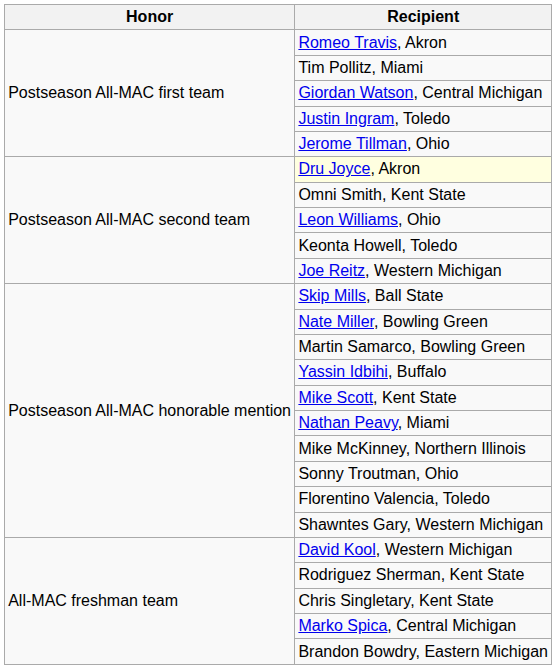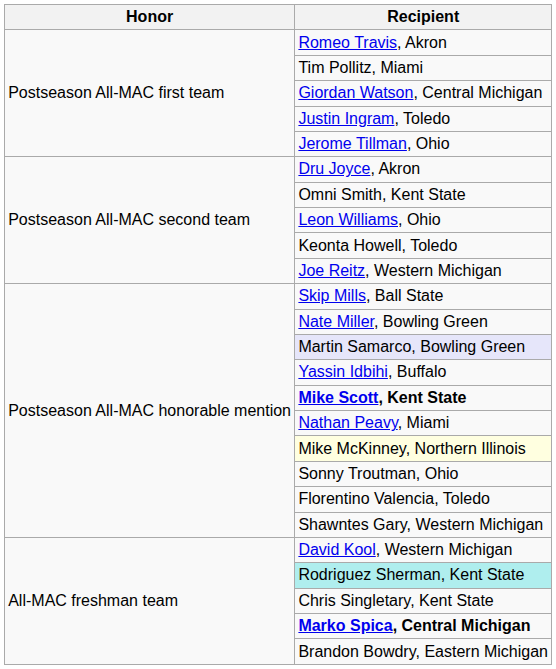(359, 169) lightyellow background -> (359, 169) no background
(412, 347) no background -> (412, 347) lavender background
(378, 397) normal -> (382, 397) bold
(412, 448) no background -> (412, 448) lightyellow background
(411, 575) no background -> (411, 575) paleturquoise background
(407, 626) normal -> (414, 626) bold
